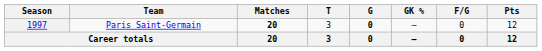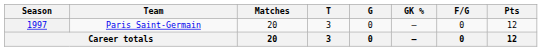(272, 25) bold -> (272, 25) normal
(370, 25) bold -> (370, 25) normal
